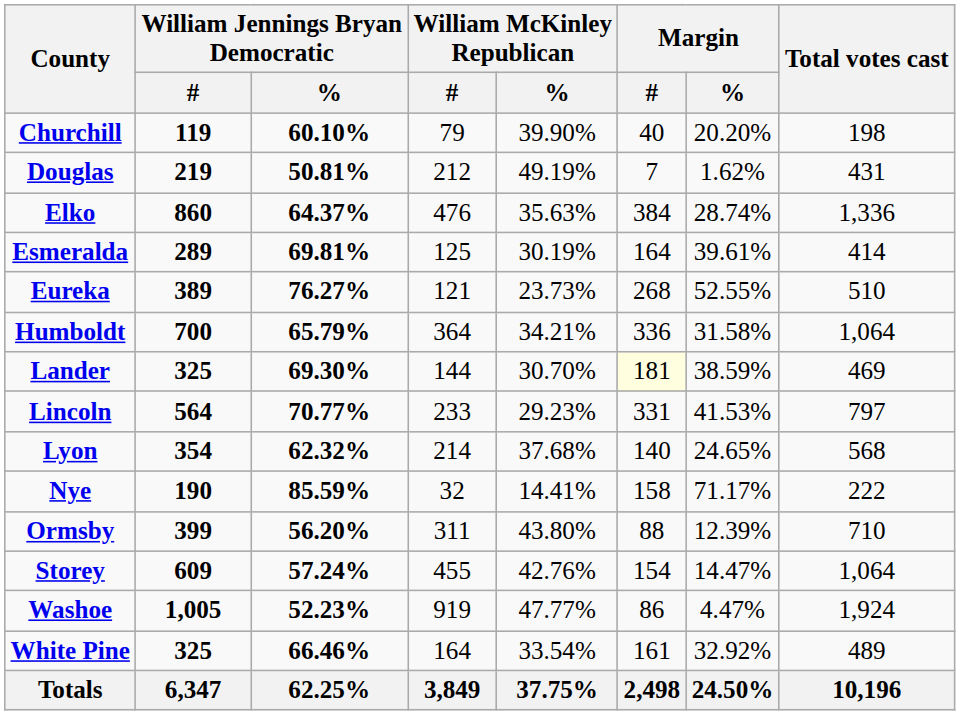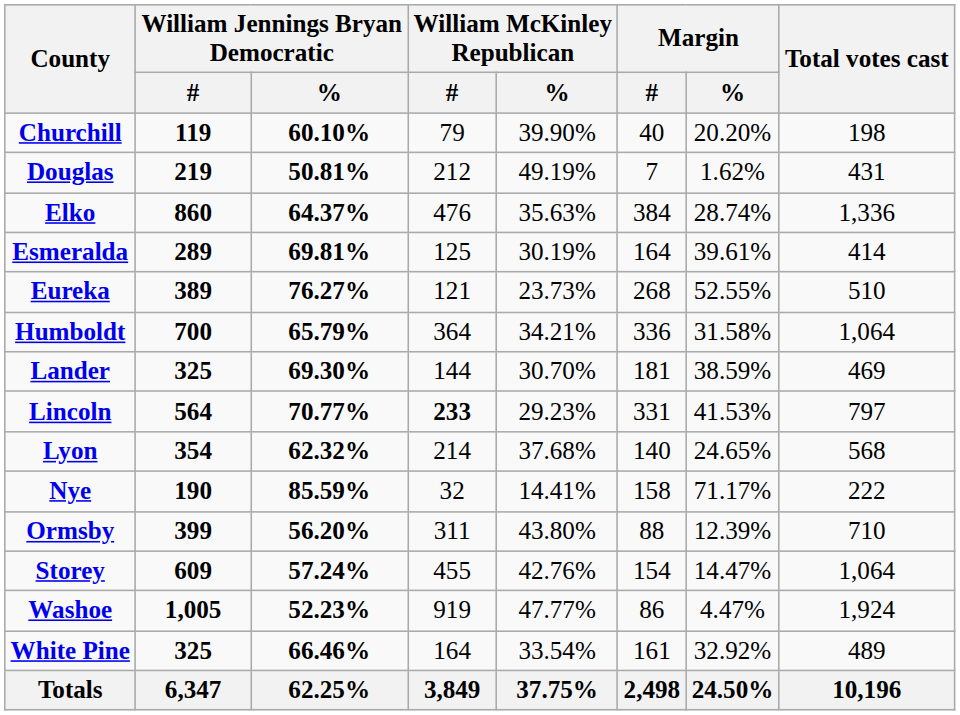(652, 371) lightyellow background -> (652, 371) no background
(452, 411) normal -> (452, 411) bold
